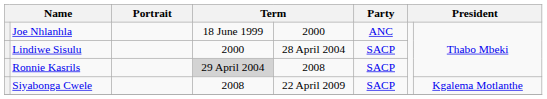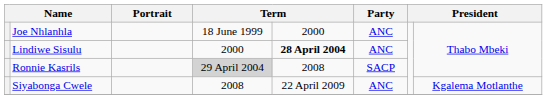(314, 49) normal -> (313, 49) bold
(381, 49) SACP -> (381, 49) ANC
(381, 85) SACP -> (381, 85) ANC
